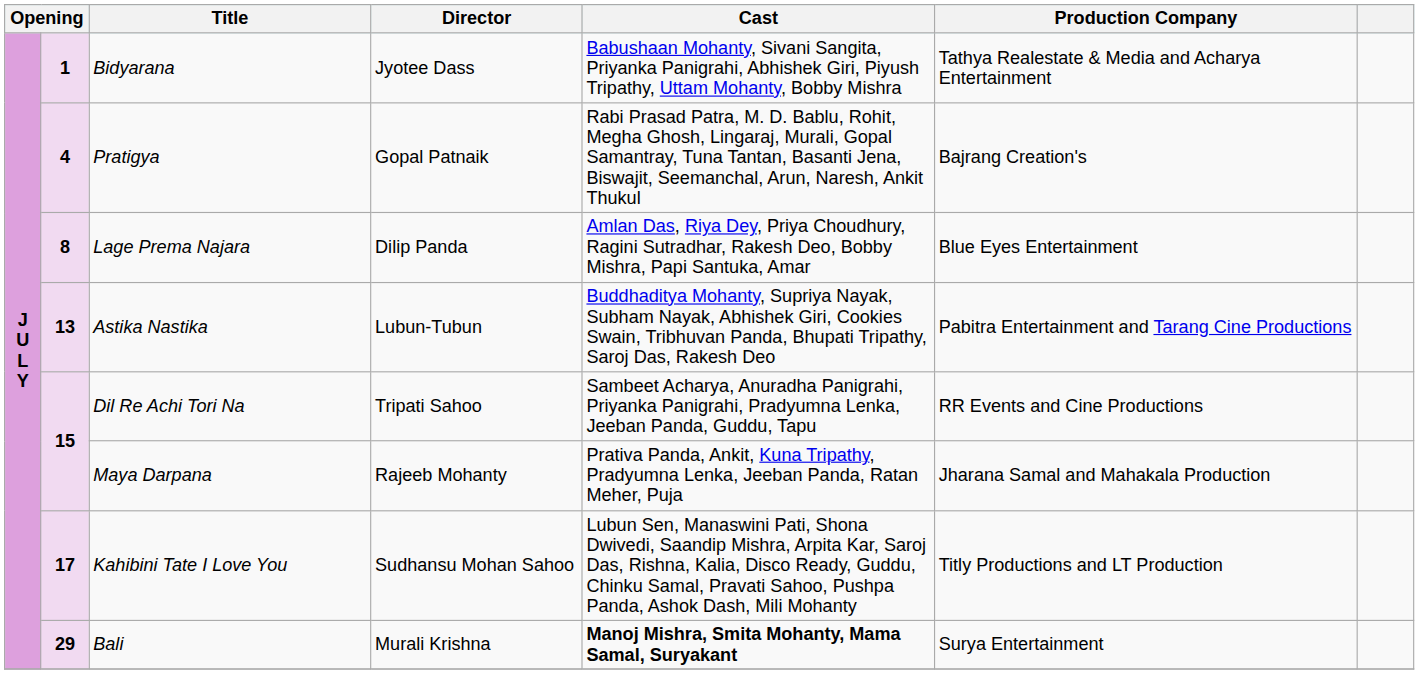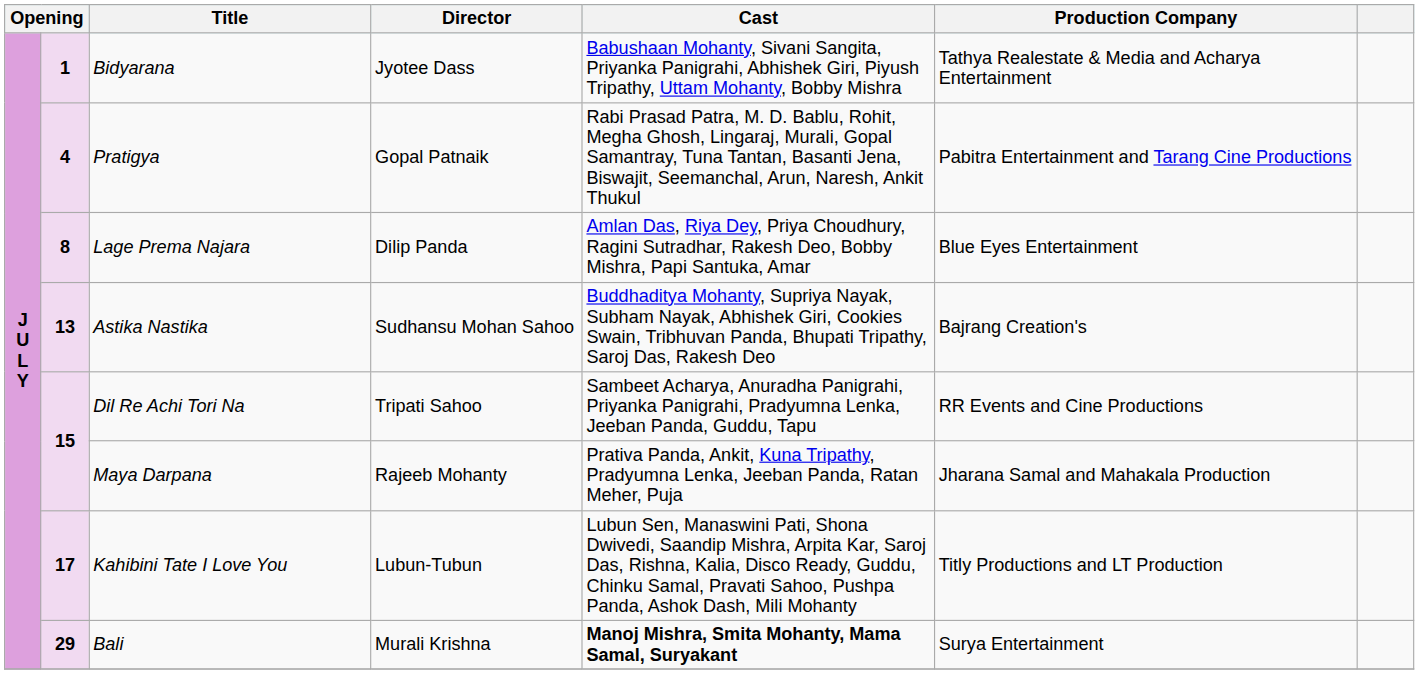(1013, 157) Bajrang Creation's -> (1145, 157) Pabitra Entertainment and Tarang Cine Productions
(429, 326) Lubun-Tubun -> (475, 326) Sudhansu Mohan Sahoo
(1145, 326) Pabitra Entertainment and Tarang Cine Productions -> (1013, 326) Bajrang Creation's
(475, 565) Sudhansu Mohan Sahoo -> (429, 565) Lubun-Tubun
